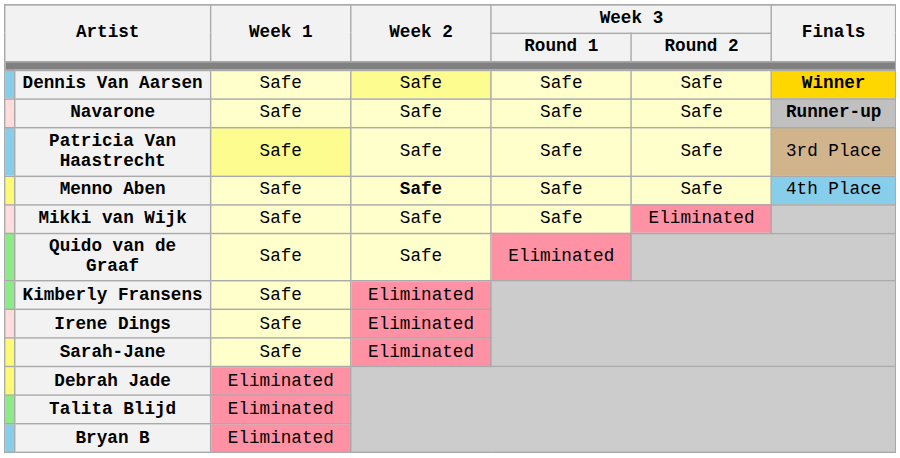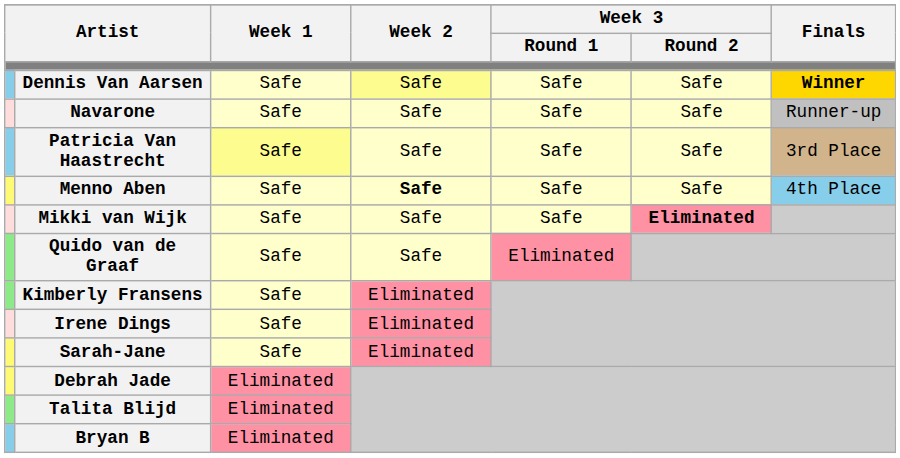(834, 113) bold -> (834, 113) normal
(702, 219) normal -> (702, 219) bold
